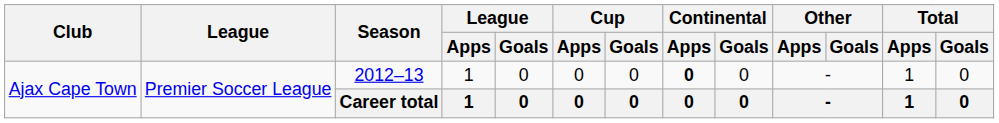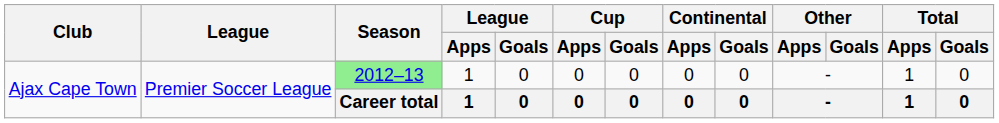(389, 74) no background -> (389, 74) lightgreen background
(689, 74) bold -> (689, 74) normal
